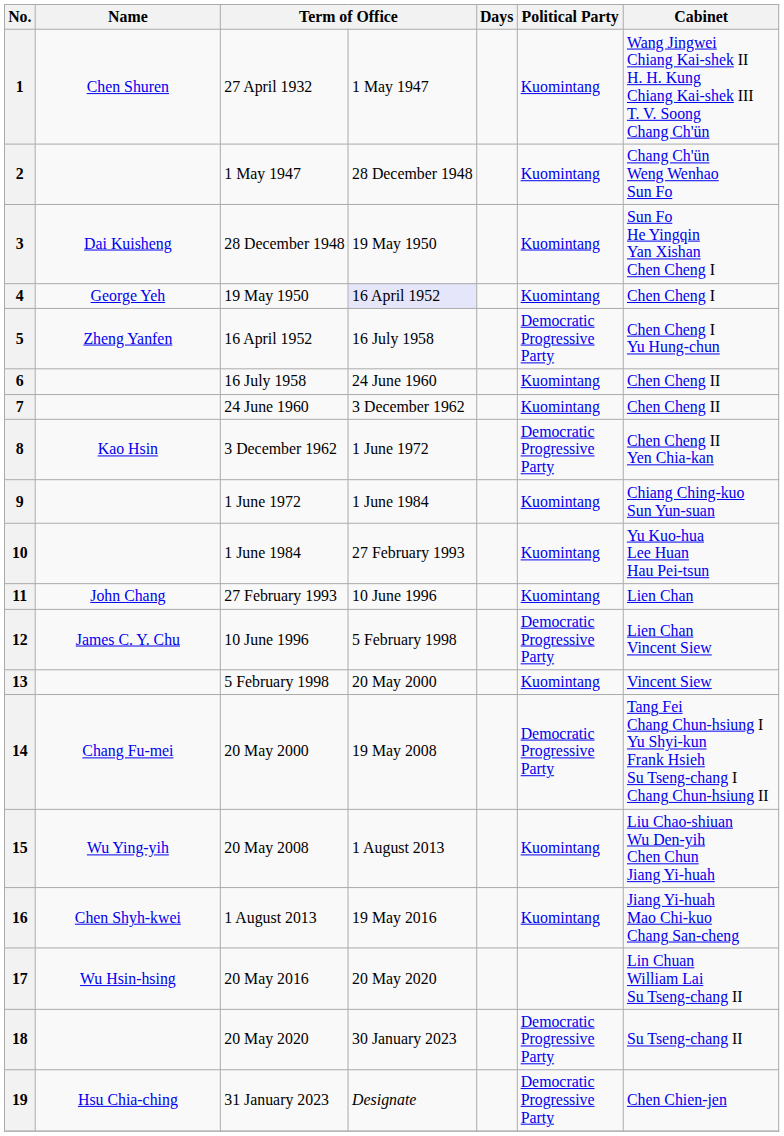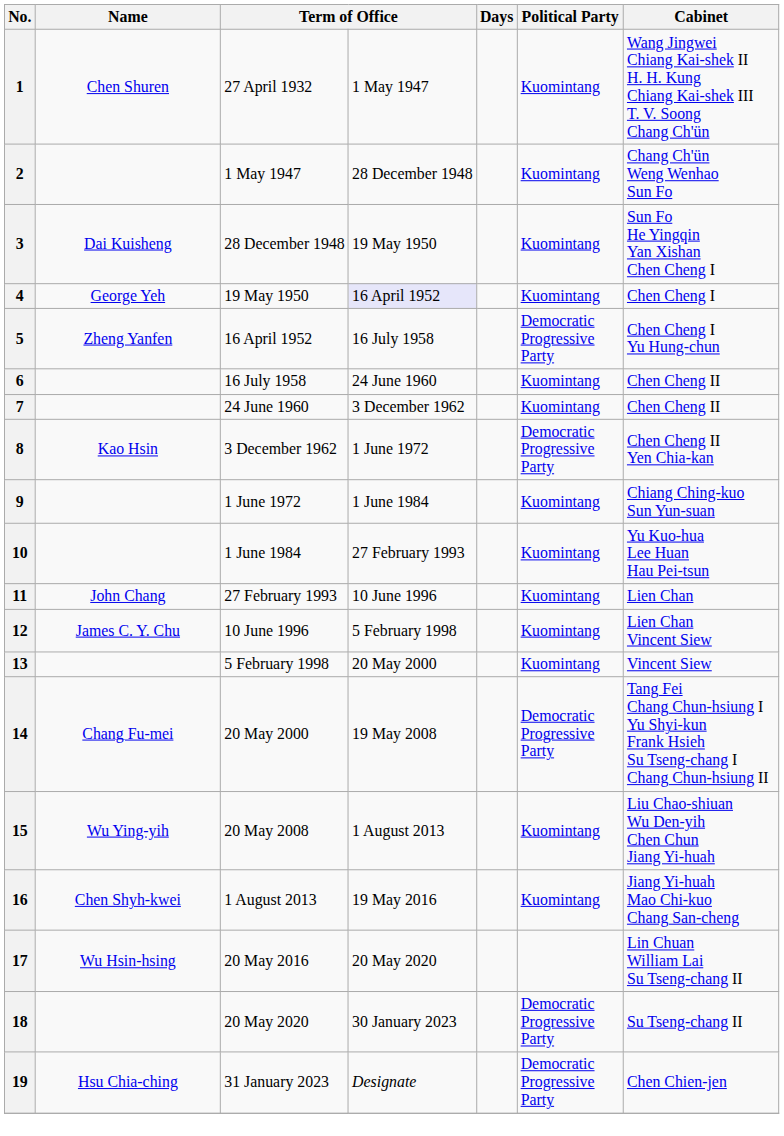(558, 639) Democratic Progressive Party -> (560, 630) Kuomintang
